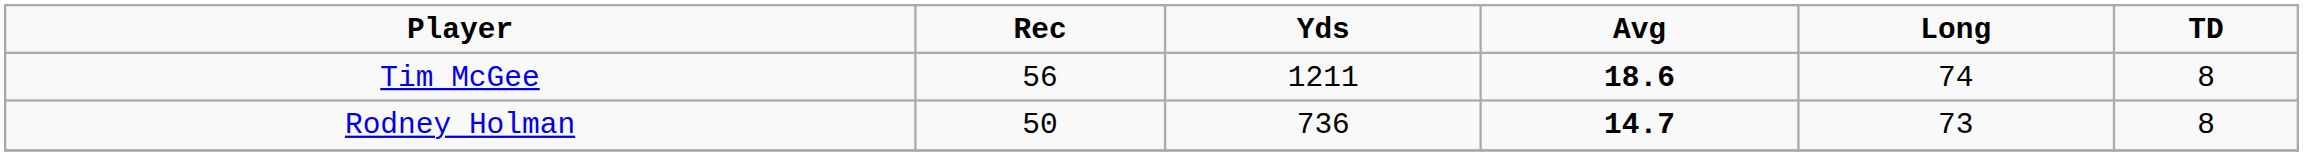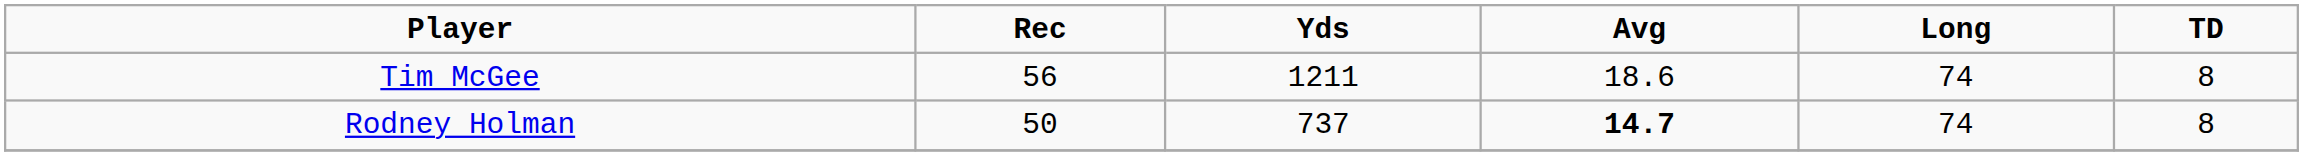(1639, 77) bold -> (1639, 77) normal
(1323, 125) 736 -> (1323, 125) 737
(1956, 125) 73 -> (1956, 125) 74
